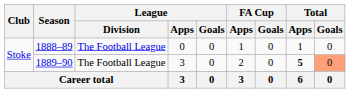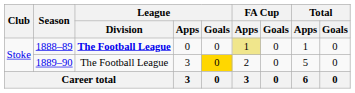(122, 46) normal -> (124, 46) bold
(241, 46) no background -> (246, 46) khaki background
(212, 63) no background -> (217, 63) gold background
(300, 63) bold -> (305, 63) normal
(330, 63) lightsalmon background -> (335, 63) no background
